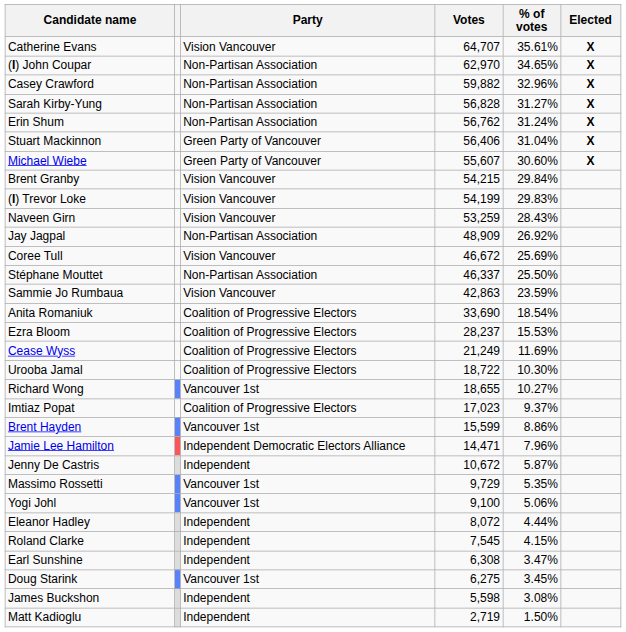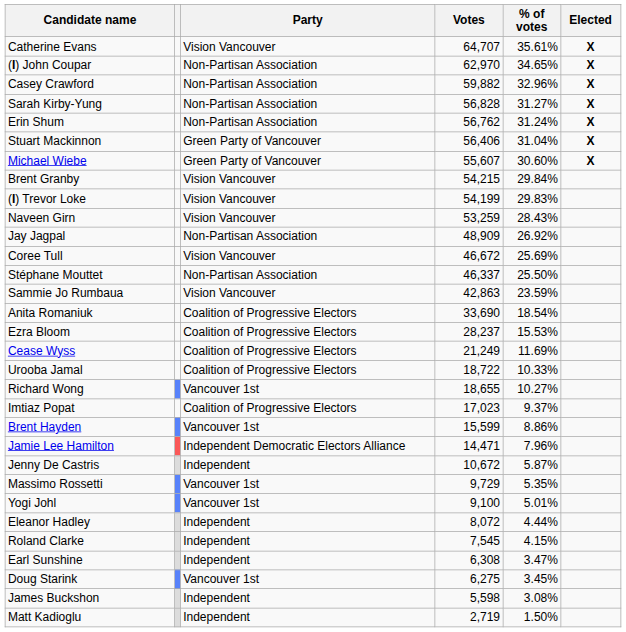(538, 370) 10.30% -> (538, 370) 10.33%
(541, 503) 5.06% -> (541, 503) 5.01%
